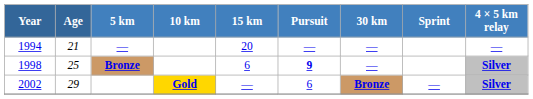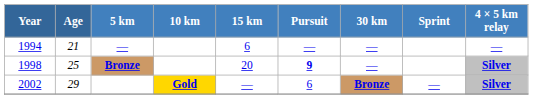(247, 46) 20 -> (247, 46) 6
(247, 65) 6 -> (247, 65) 20
